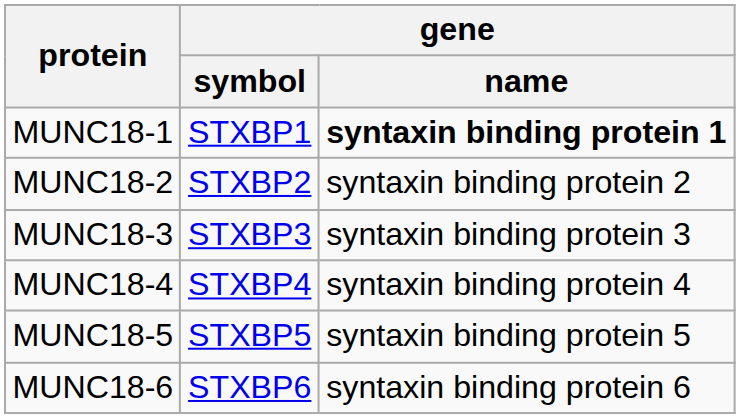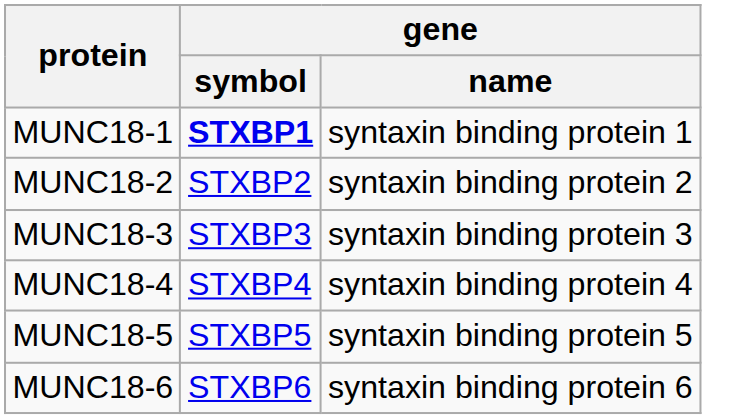(250, 132) normal -> (251, 132) bold
(526, 132) bold -> (510, 132) normal
